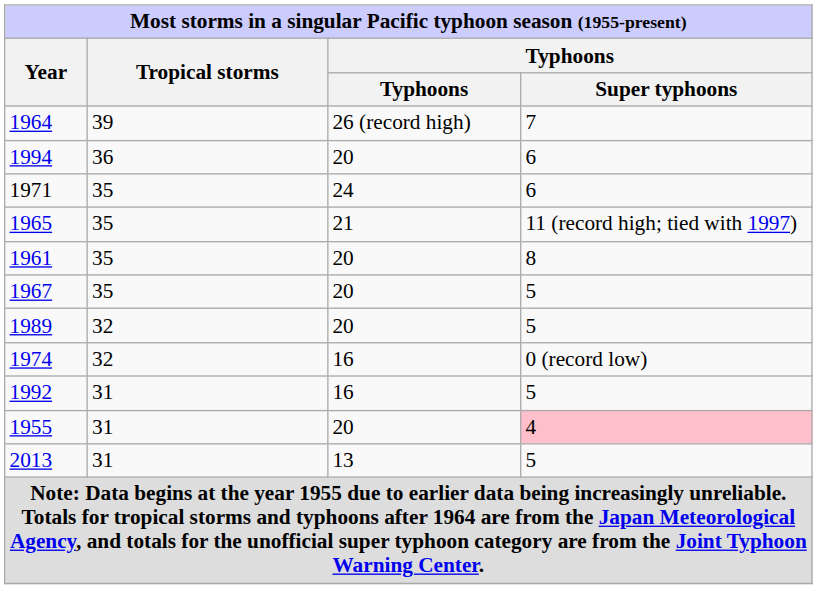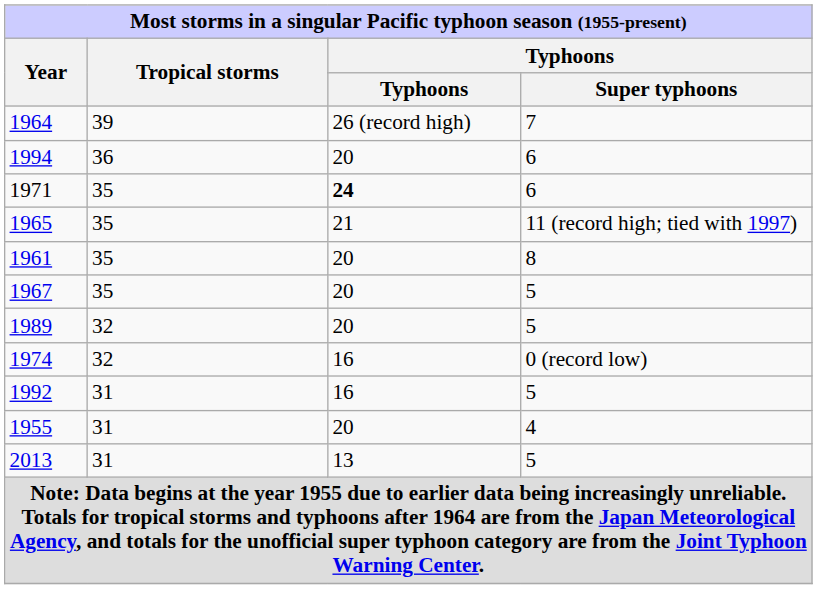(343, 190) normal -> (343, 190) bold
(531, 426) pink background -> (531, 426) no background
